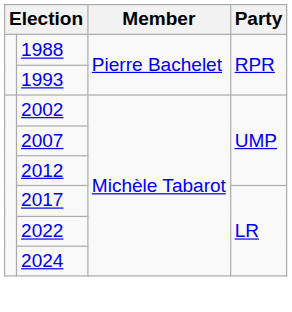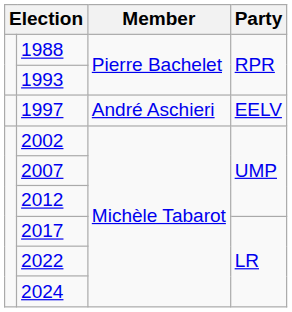+ row: (42, 110)
